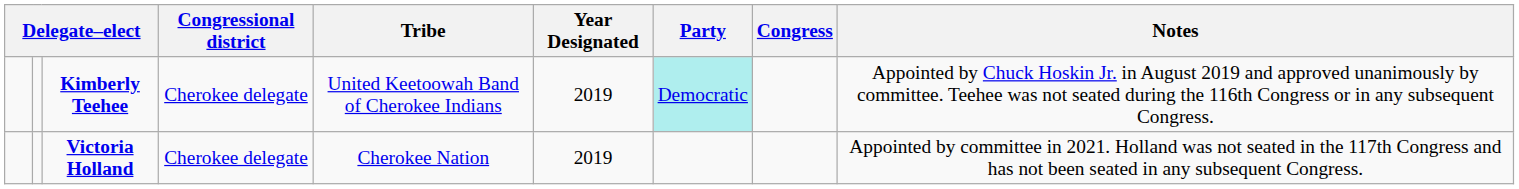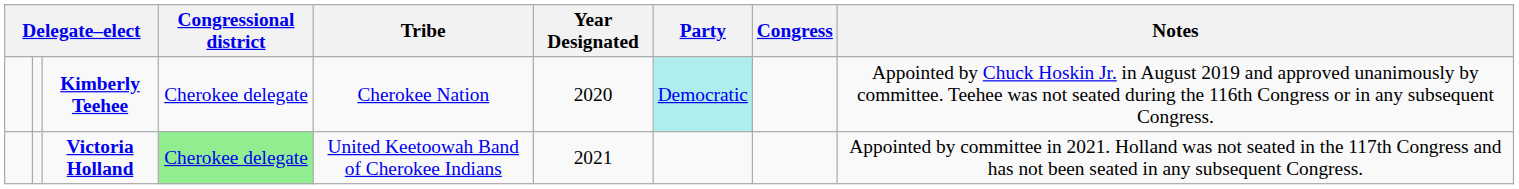(423, 94) United Keetoowah Band of Cherokee Indians -> (423, 94) Cherokee Nation
(593, 94) 2019 -> (593, 94) 2020
(236, 157) no background -> (236, 157) lightgreen background
(423, 157) Cherokee Nation -> (423, 157) United Keetoowah Band of Cherokee Indians
(593, 157) 2019 -> (593, 157) 2021
